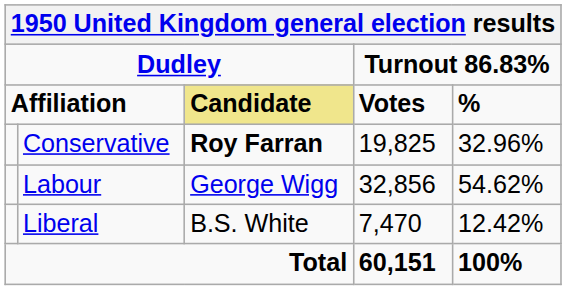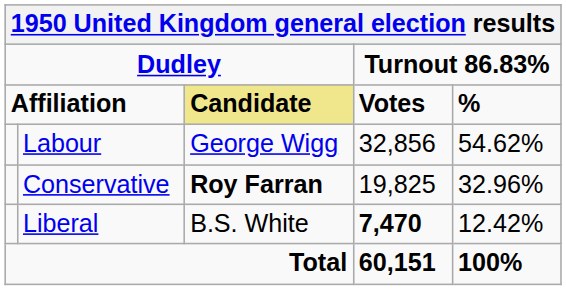rows swapped: (62, 183) <-> (96, 144)
(390, 223) normal -> (390, 223) bold
